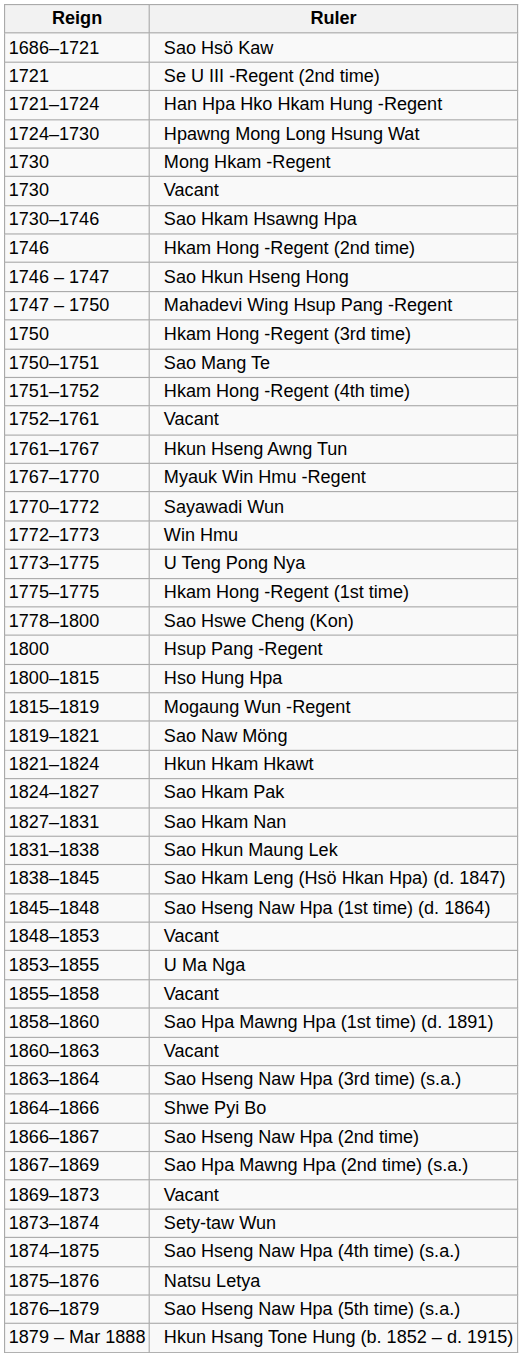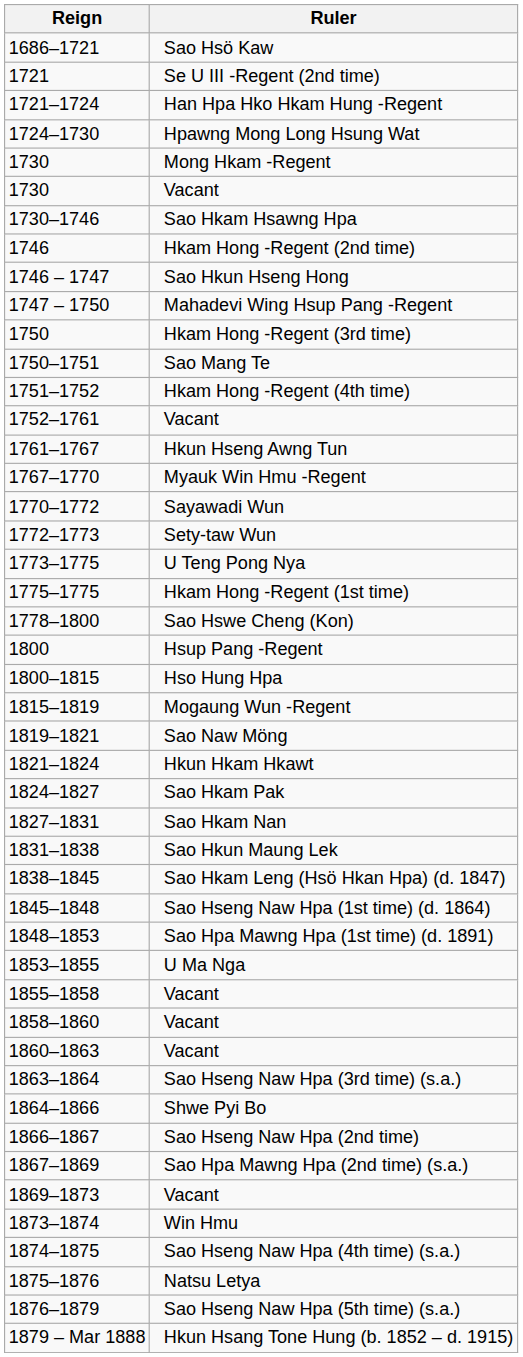(196, 534) Win Hmu -> (215, 534) Sety-taw Wun
(186, 936) Vacant -> (324, 936) Sao Hpa Mawng Hpa (1st time) (d. 1891)
(324, 1022) Sao Hpa Mawng Hpa (1st time) (d. 1891) -> (186, 1022) Vacant
(215, 1223) Sety-taw Wun -> (196, 1223) Win Hmu
